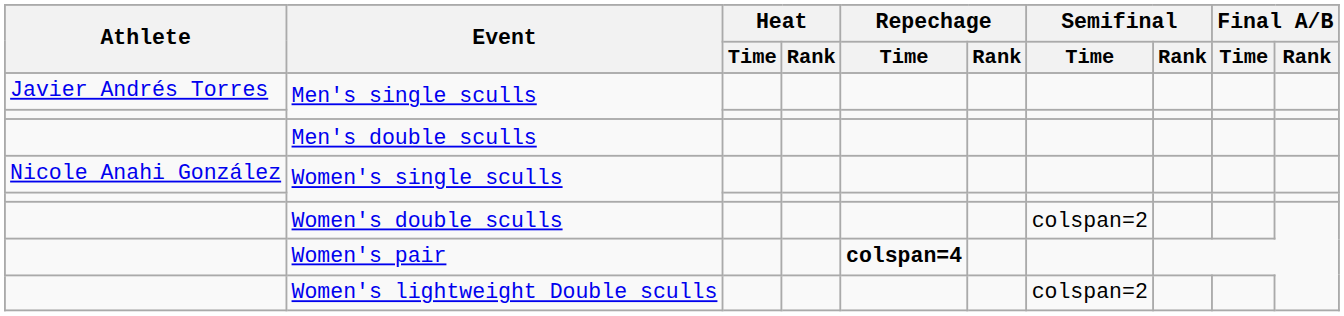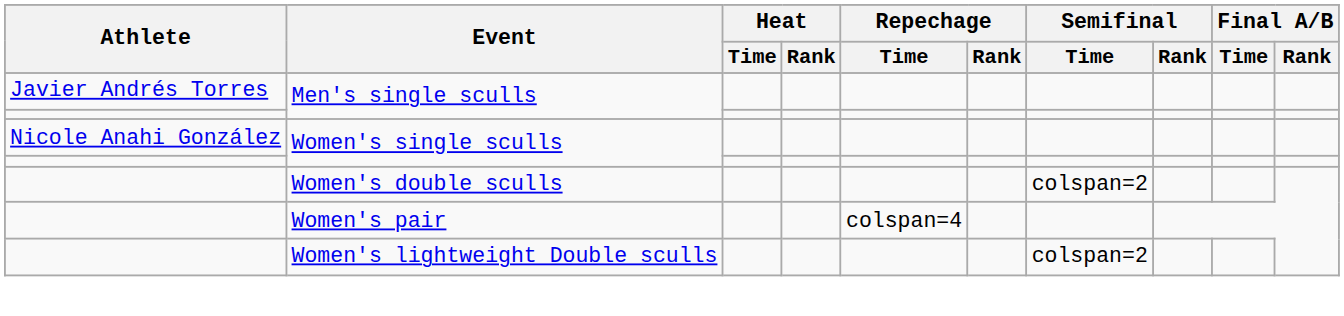- row: (146, 138)
(904, 256) bold -> (904, 220) normal
